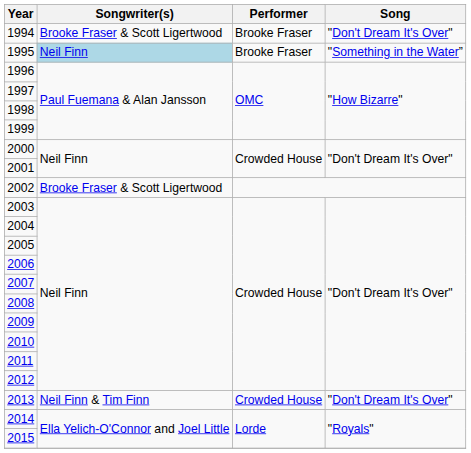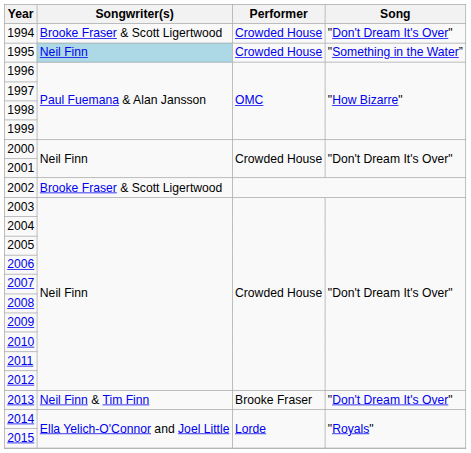(274, 33) Brooke Fraser -> (279, 33) Crowded House
(274, 52) Brooke Fraser -> (279, 52) Crowded House
(279, 399) Crowded House -> (274, 399) Brooke Fraser
